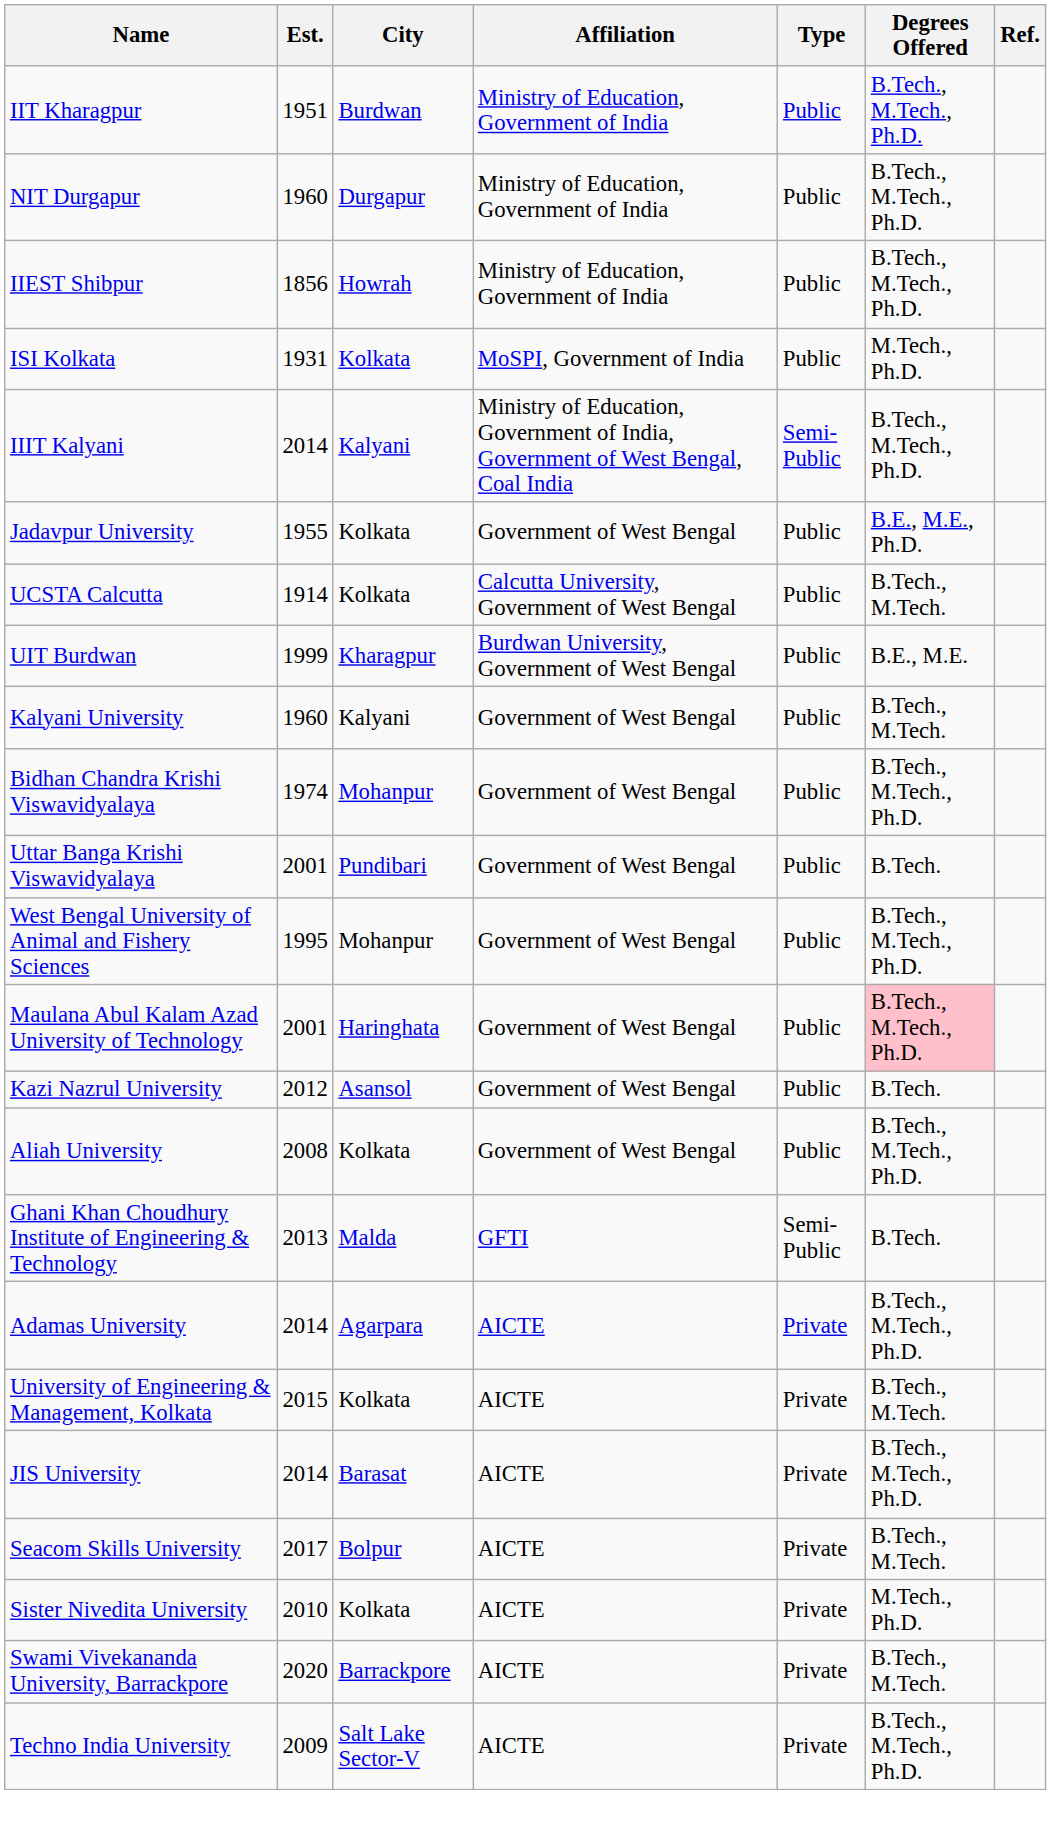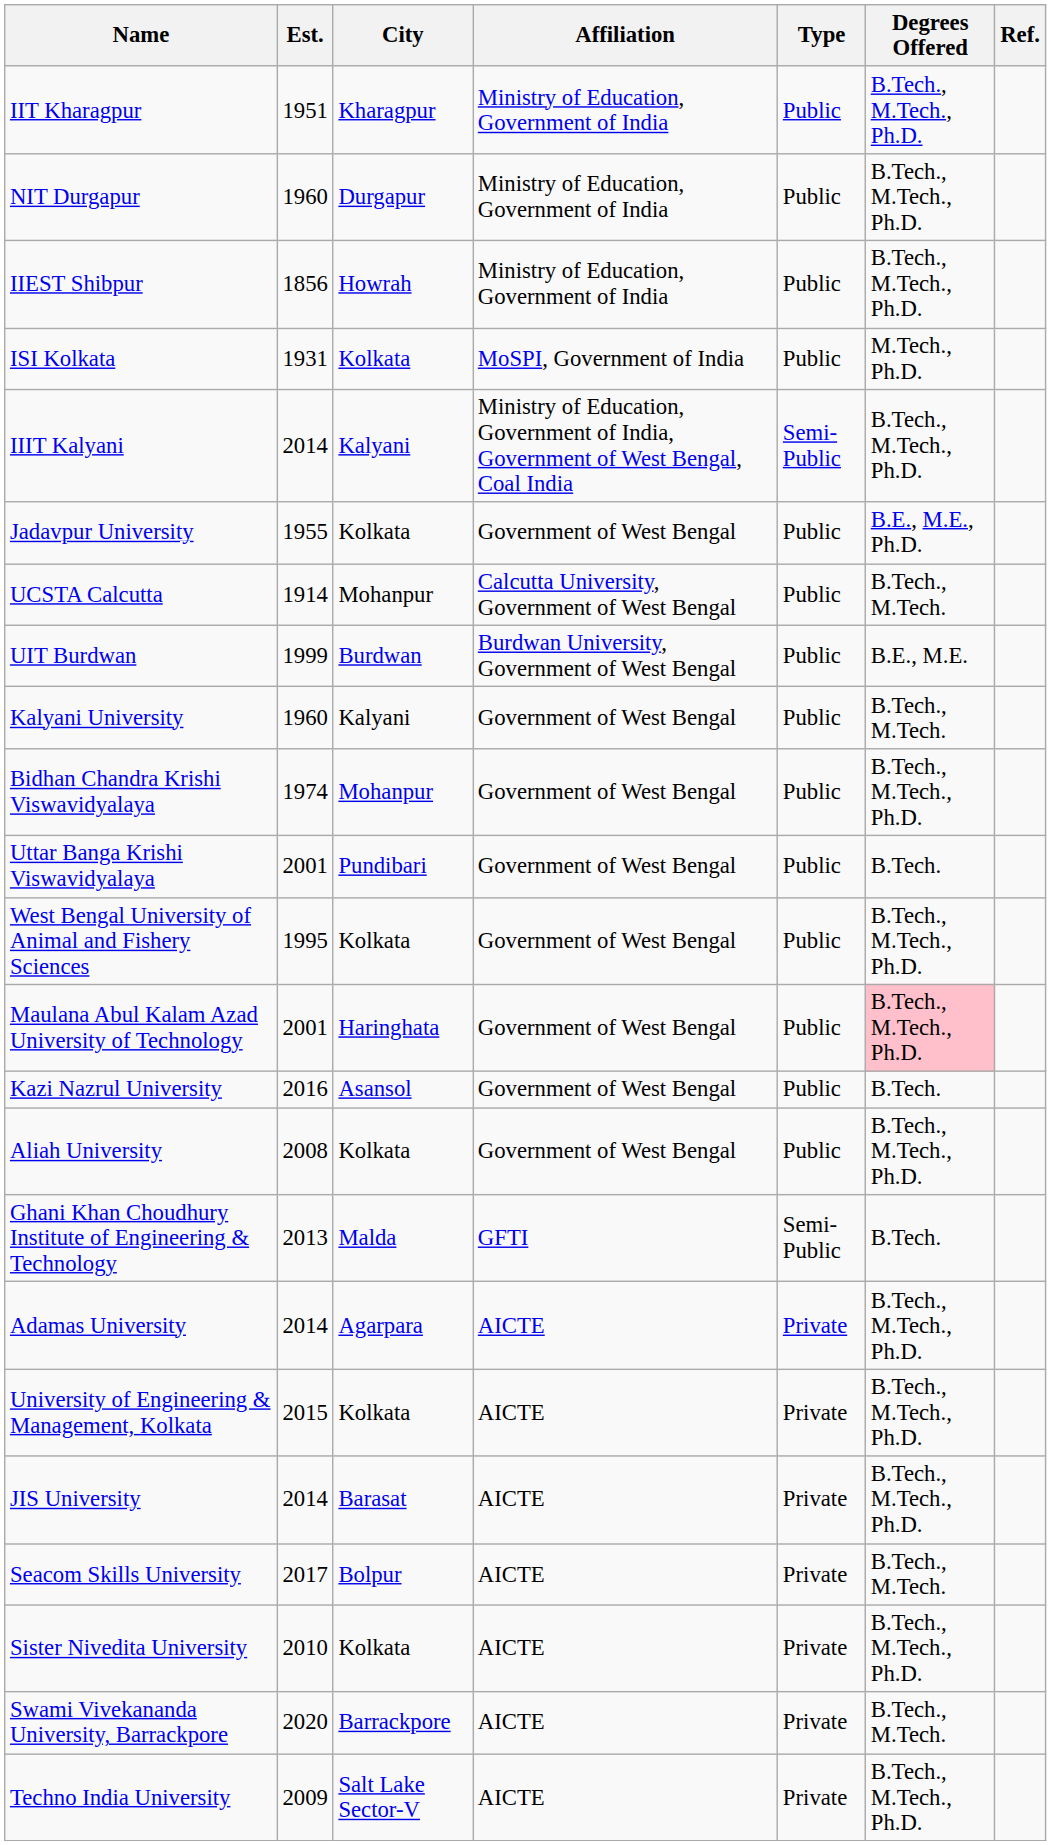(380, 109) Burdwan -> (387, 109) Kharagpur
(374, 594) Kolkata -> (386, 594) Mohanpur
(387, 655) Kharagpur -> (380, 655) Burdwan
(386, 940) Mohanpur -> (374, 940) Kolkata
(305, 1089) 2012 -> (305, 1089) 2016
(909, 1399) B.Tech., M.Tech. -> (911, 1412) B.Tech., M.Tech., Ph.D.
(911, 1609) M.Tech., Ph.D. -> (911, 1648) B.Tech., M.Tech., Ph.D.
